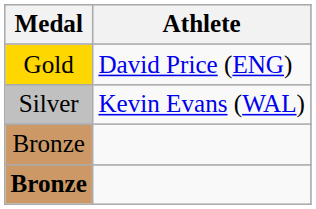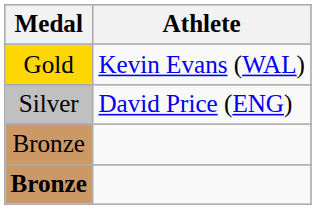(195, 64) David Price (ENG) -> (202, 64) Kevin Evans (WAL)
(202, 104) Kevin Evans (WAL) -> (195, 104) David Price (ENG)
